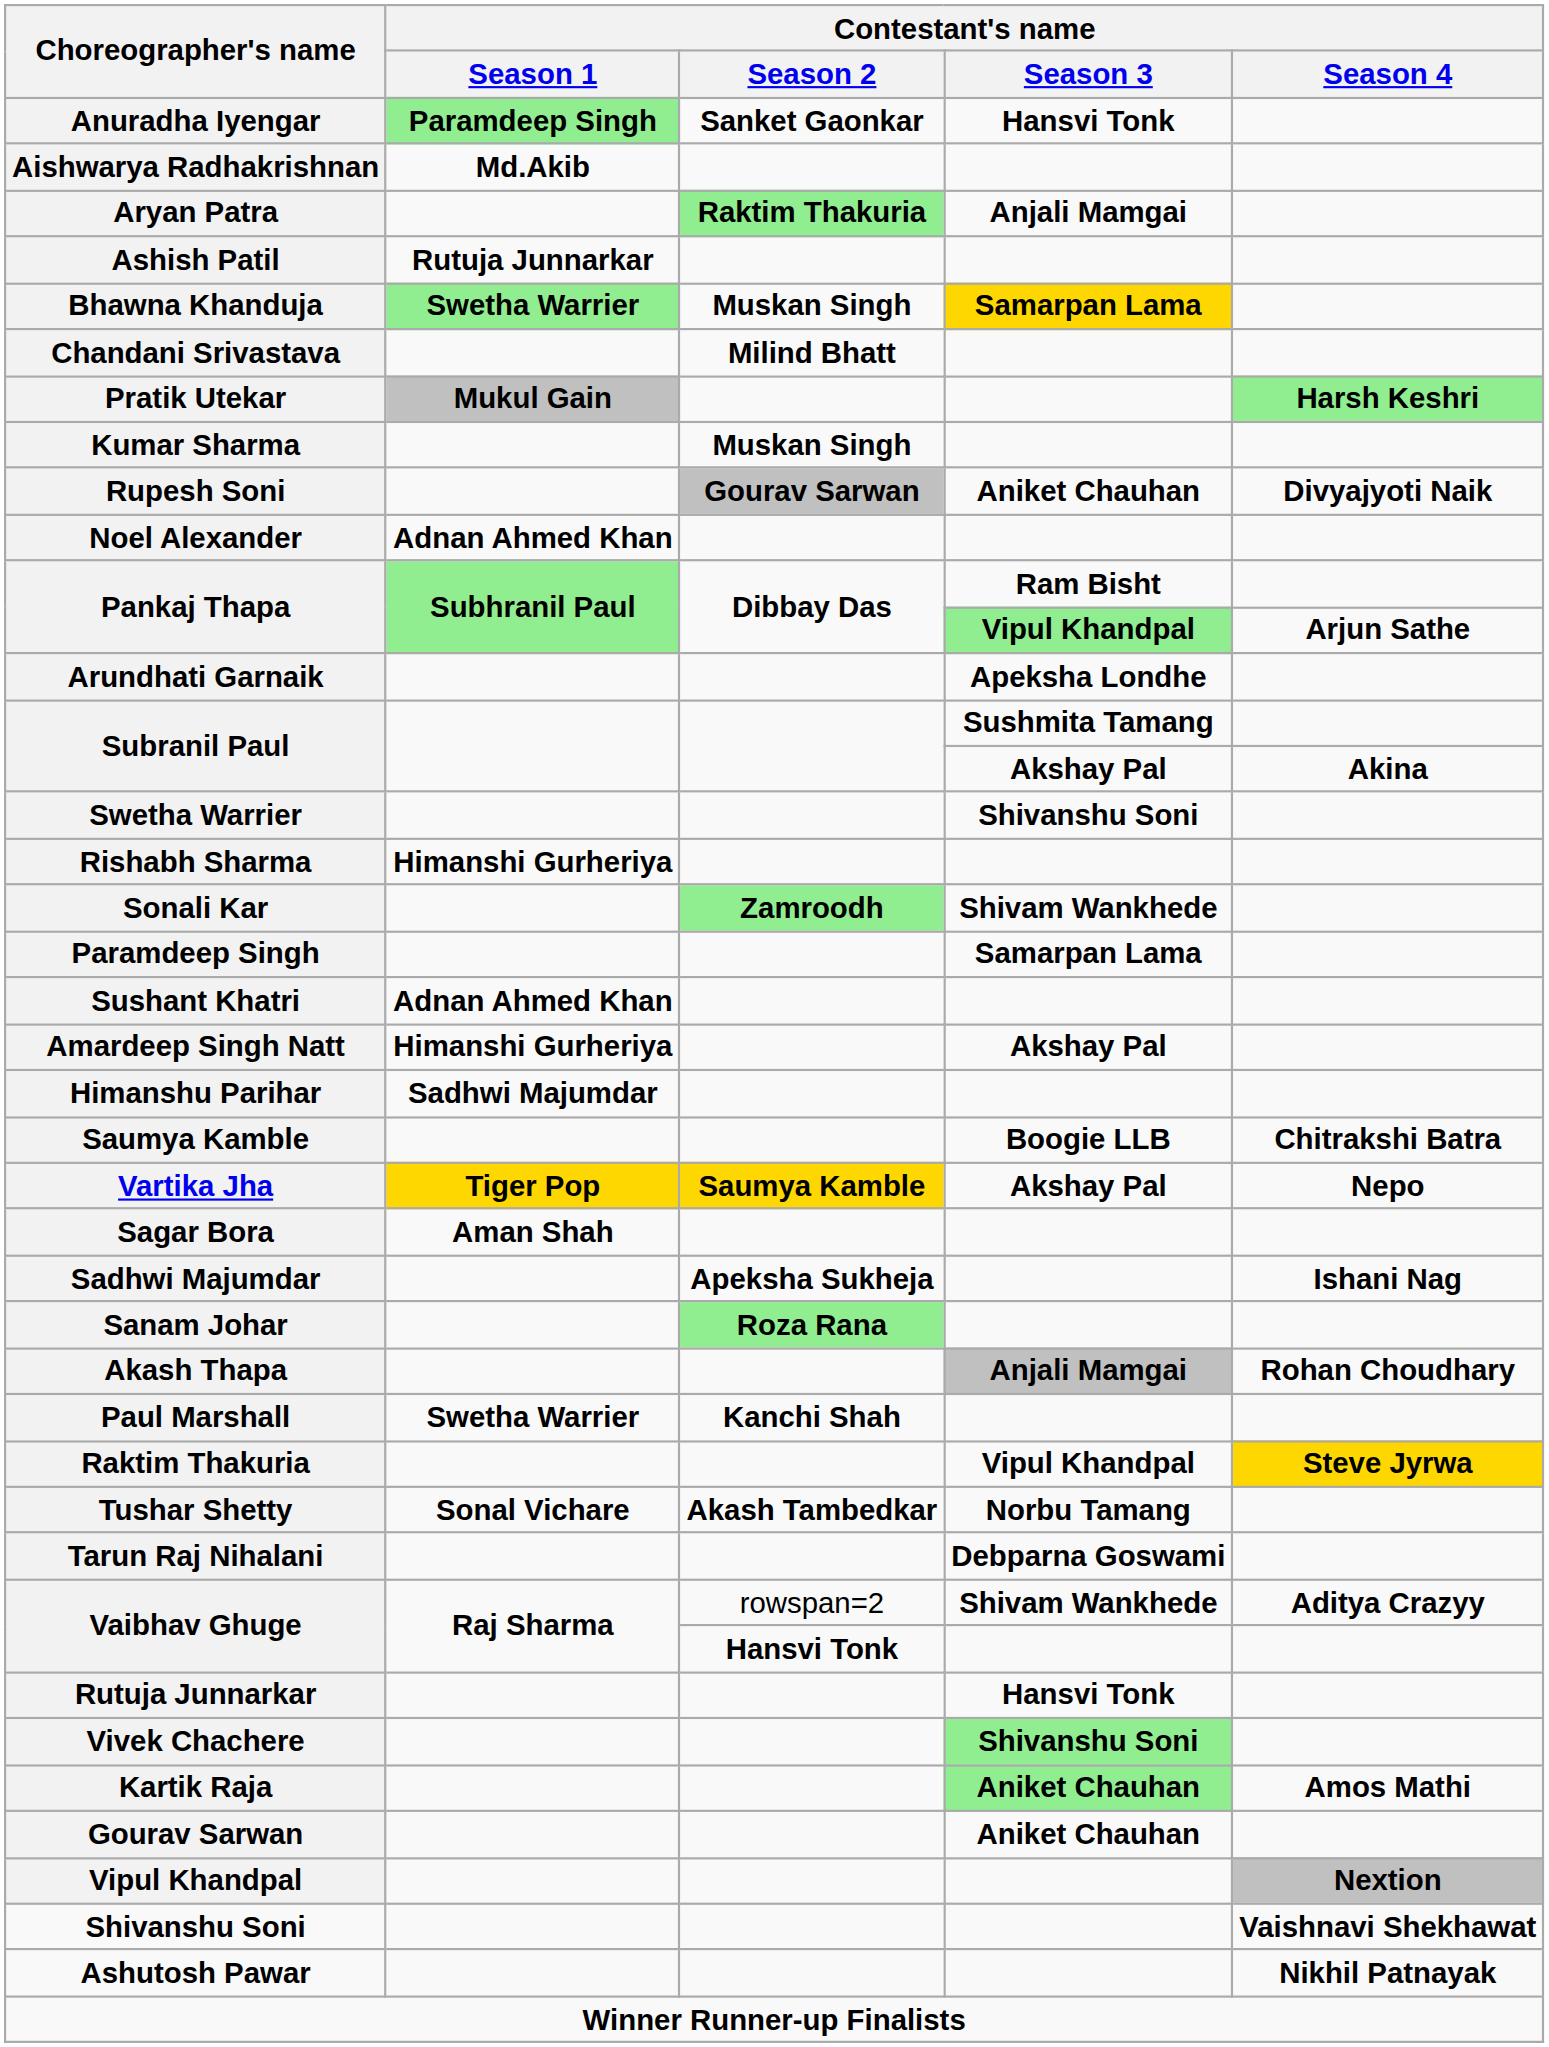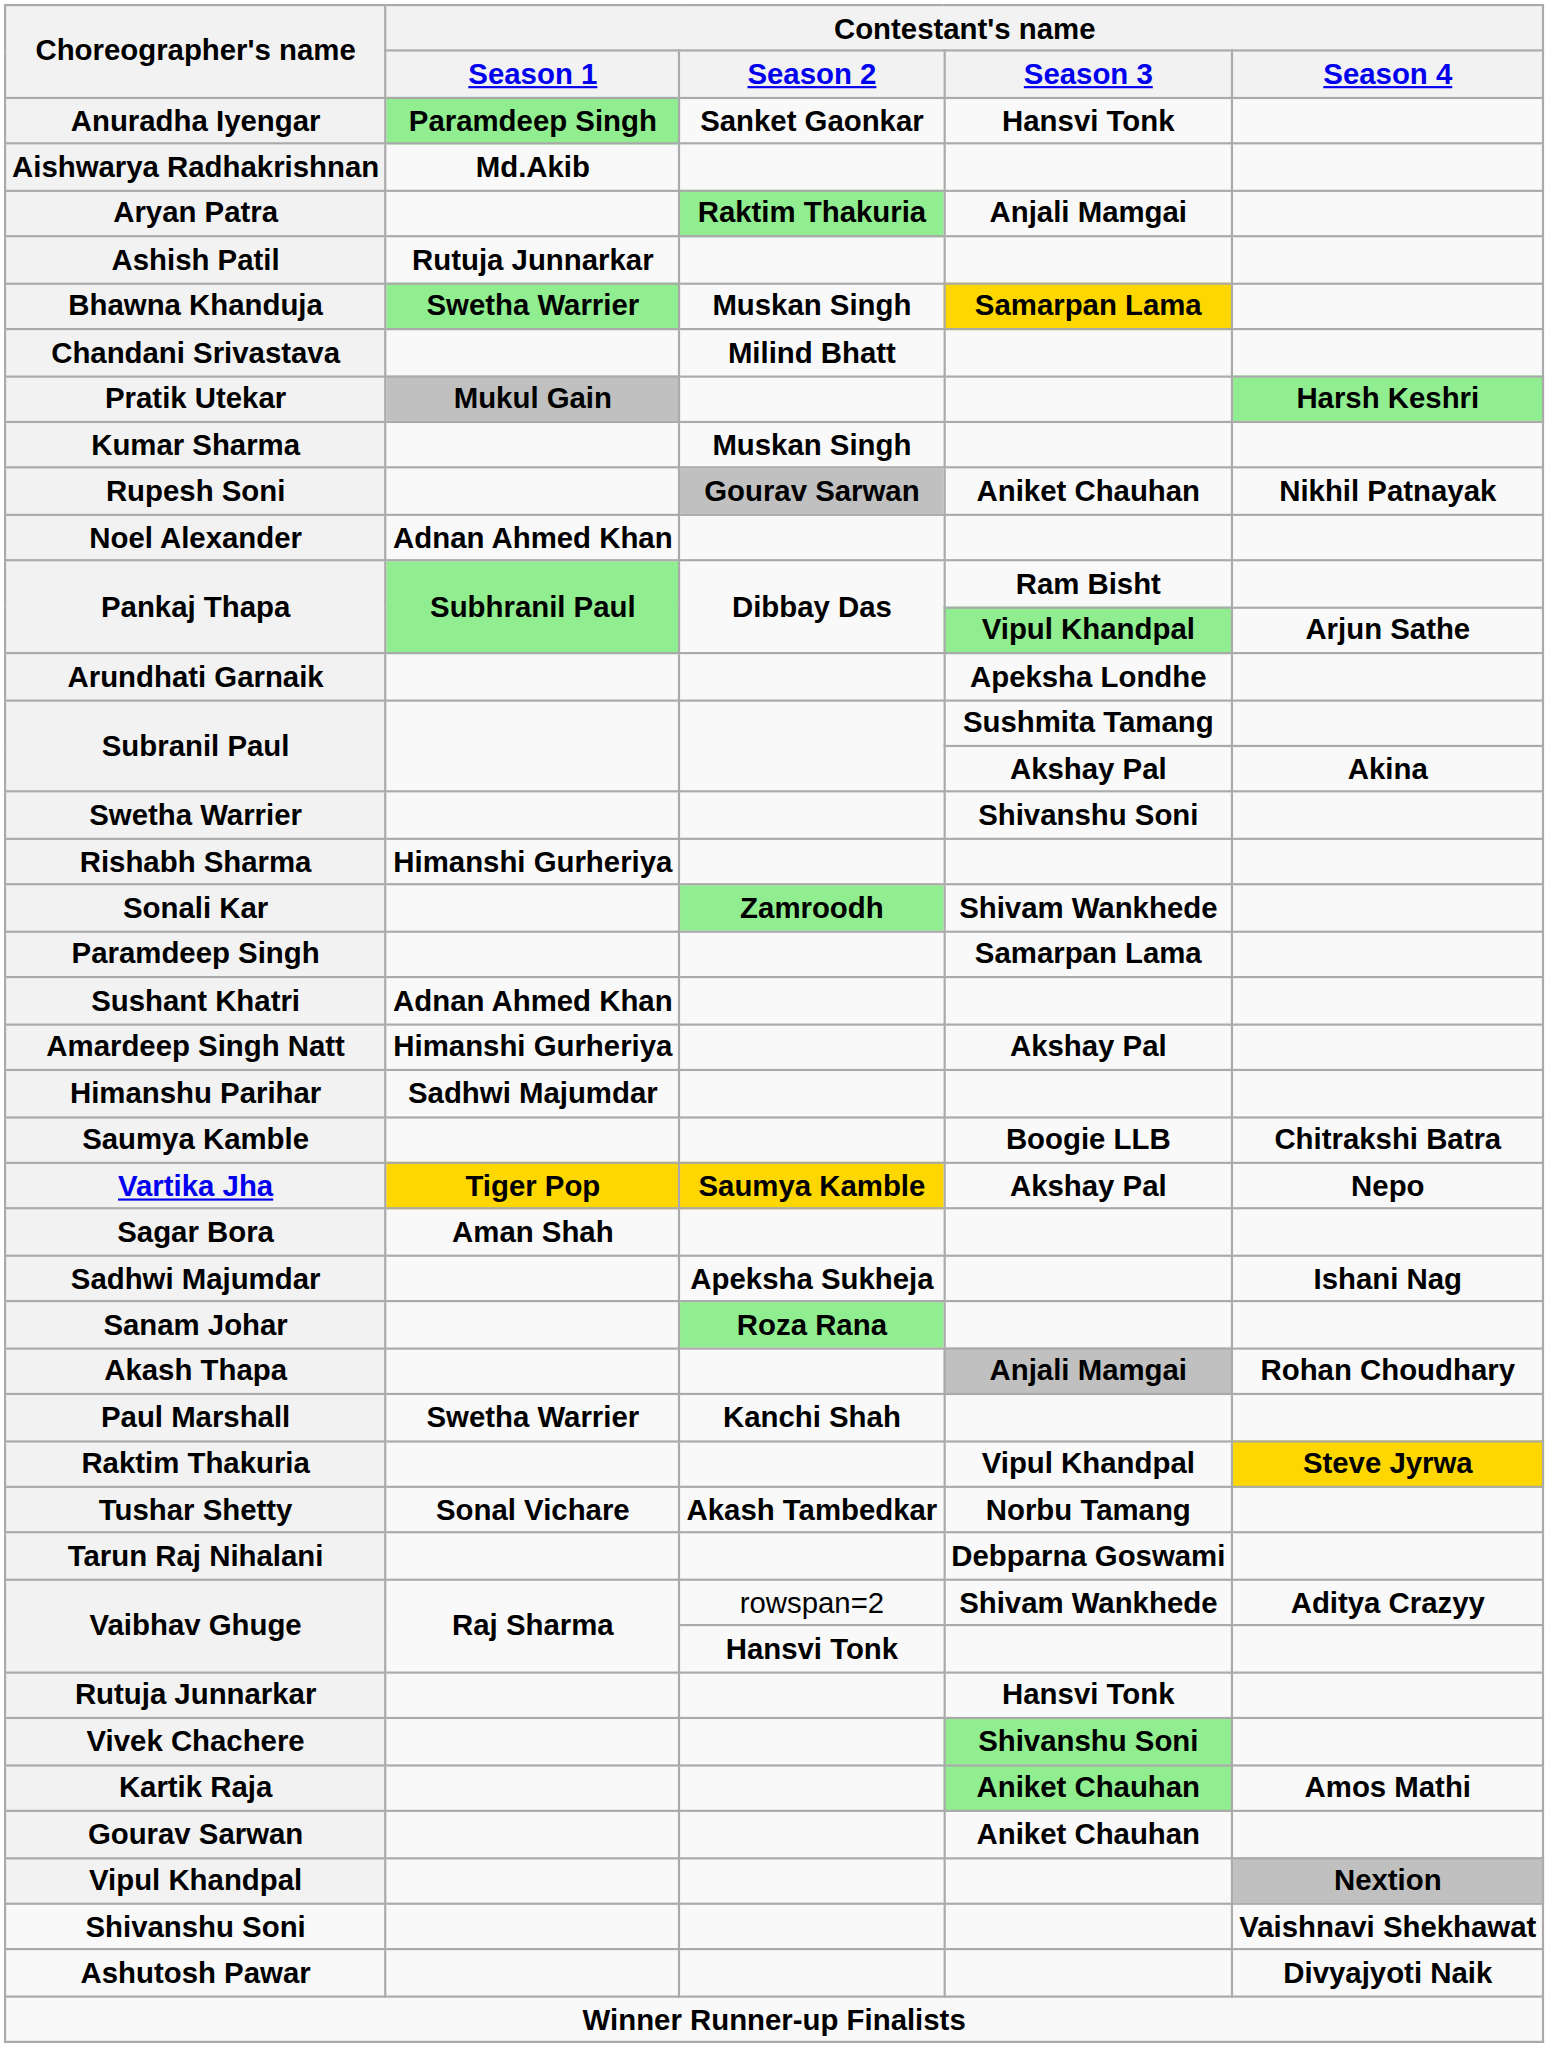(1388, 491) Divyajyoti Naik -> (1388, 491) Nikhil Patnayak
(1388, 1973) Nikhil Patnayak -> (1388, 1973) Divyajyoti Naik
